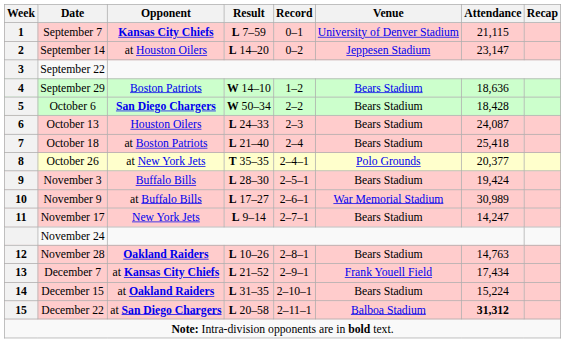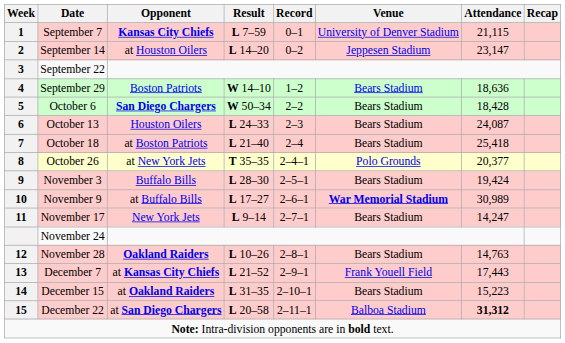(388, 198) normal -> (388, 198) bold
(493, 273) 17,434 -> (493, 273) 17,443
(493, 291) 15,224 -> (493, 291) 15,223
